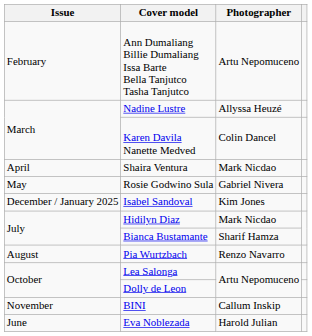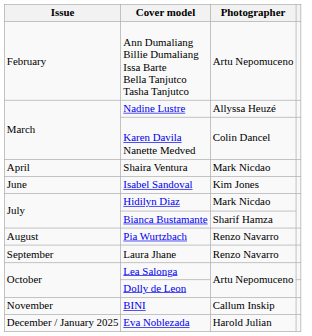- row: (168, 185)
(63, 202) December / January 2025 -> (17, 185) June
+ row: (150, 254)
(17, 323) June -> (63, 323) December / January 2025
